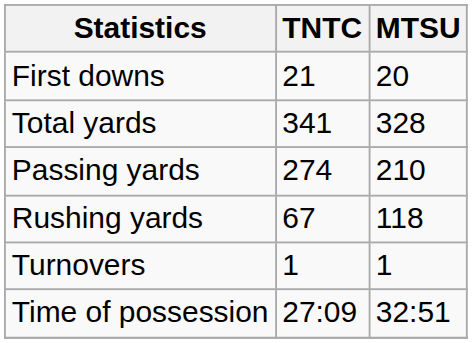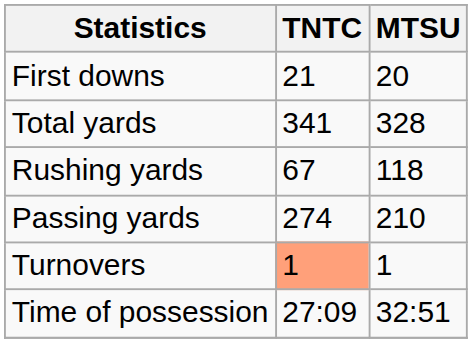rows swapped: (107, 218) <-> (106, 170)
(291, 265) no background -> (291, 265) lightsalmon background
